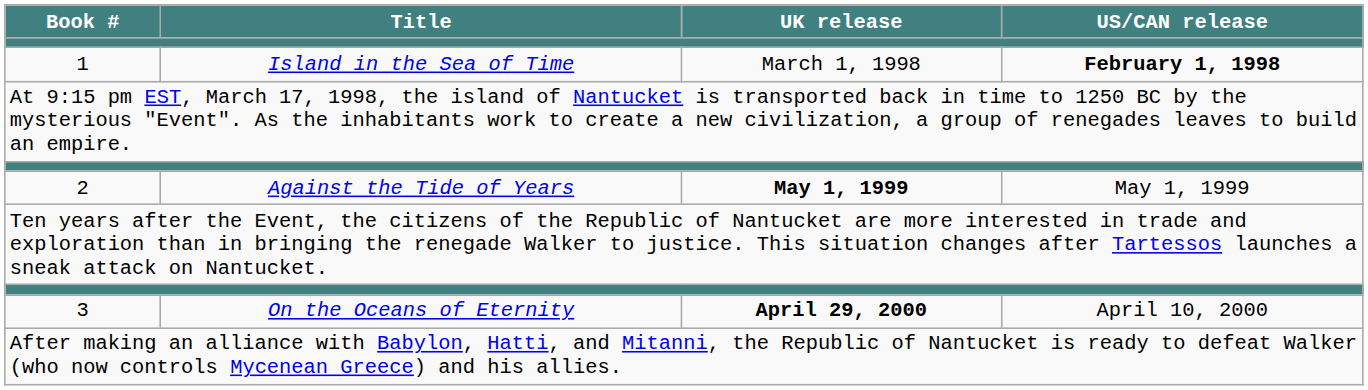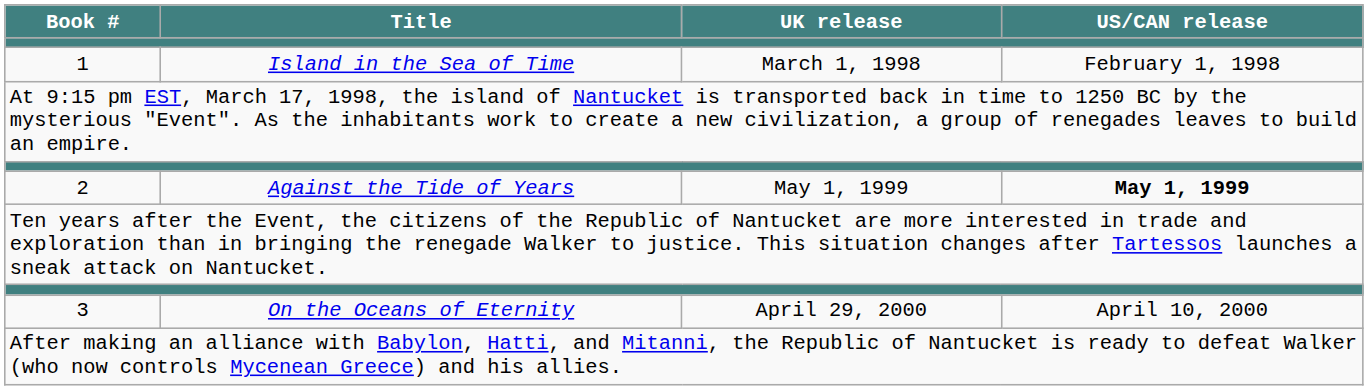(1182, 64) bold -> (1182, 64) normal
(841, 188) bold -> (841, 188) normal
(1182, 188) normal -> (1182, 188) bold
(841, 311) bold -> (841, 311) normal
